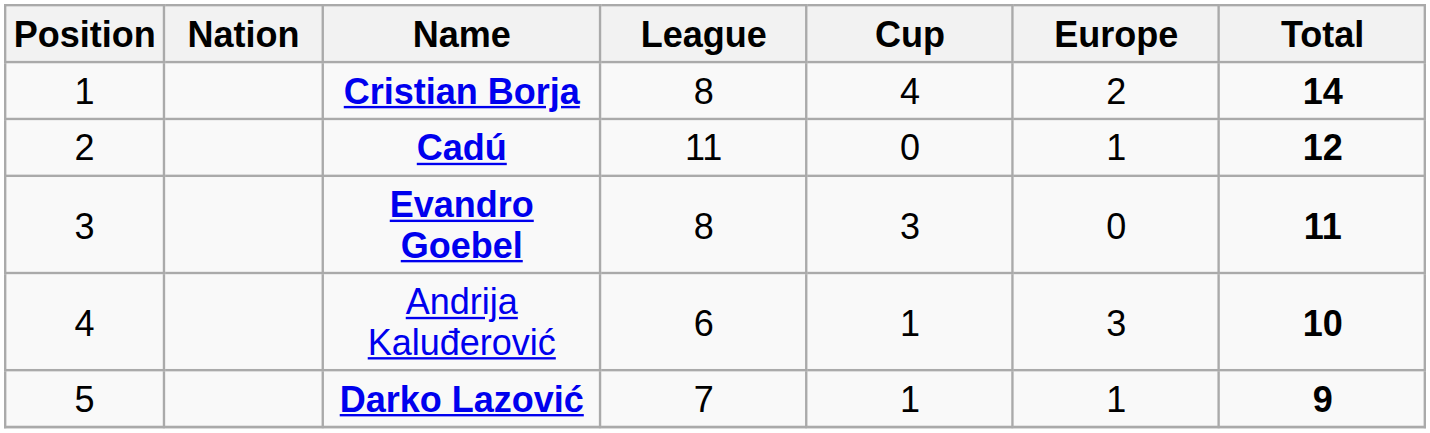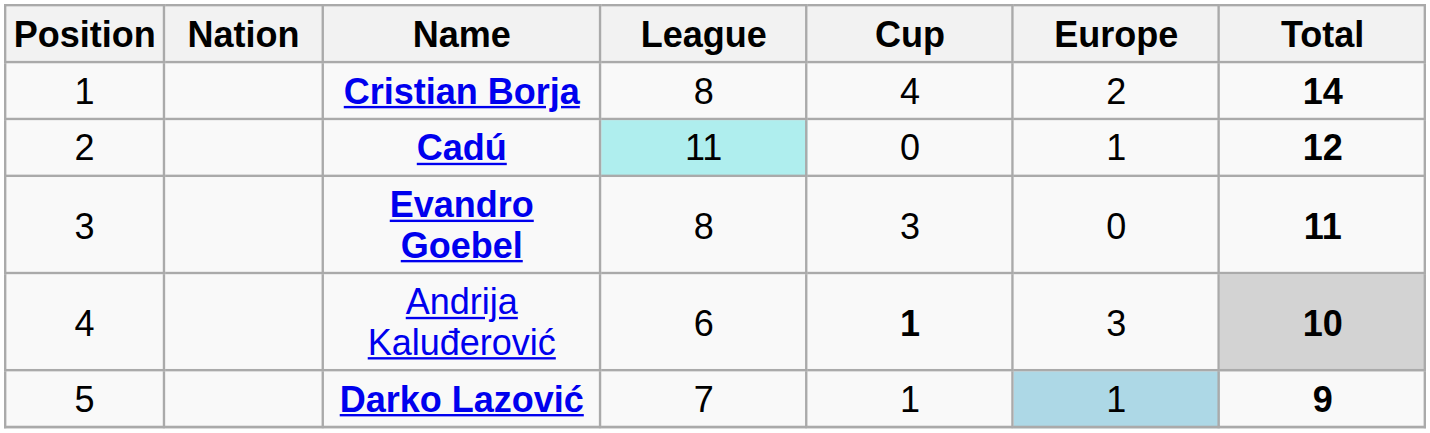(704, 148) no background -> (704, 148) paleturquoise background
(910, 322) normal -> (910, 322) bold
(1323, 322) no background -> (1323, 322) lightgrey background
(1116, 400) no background -> (1116, 400) lightblue background
